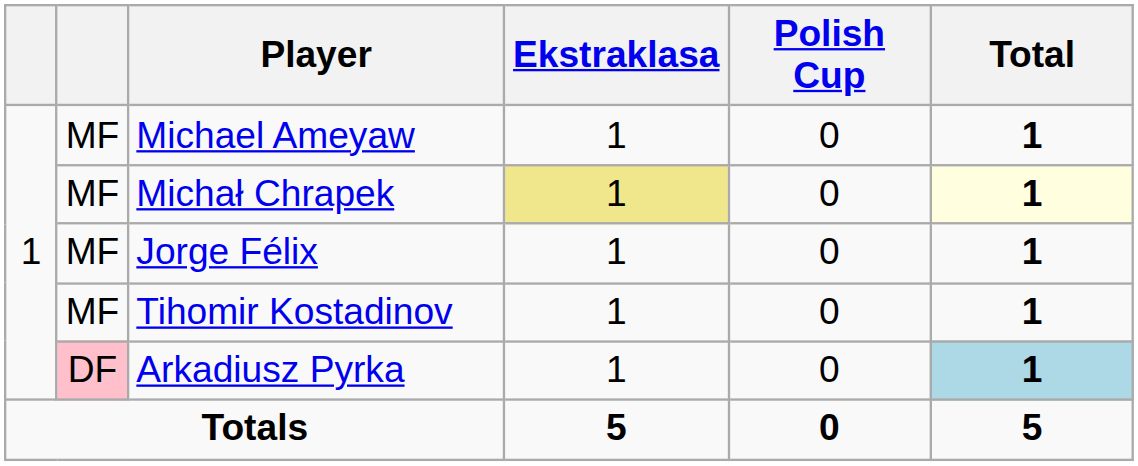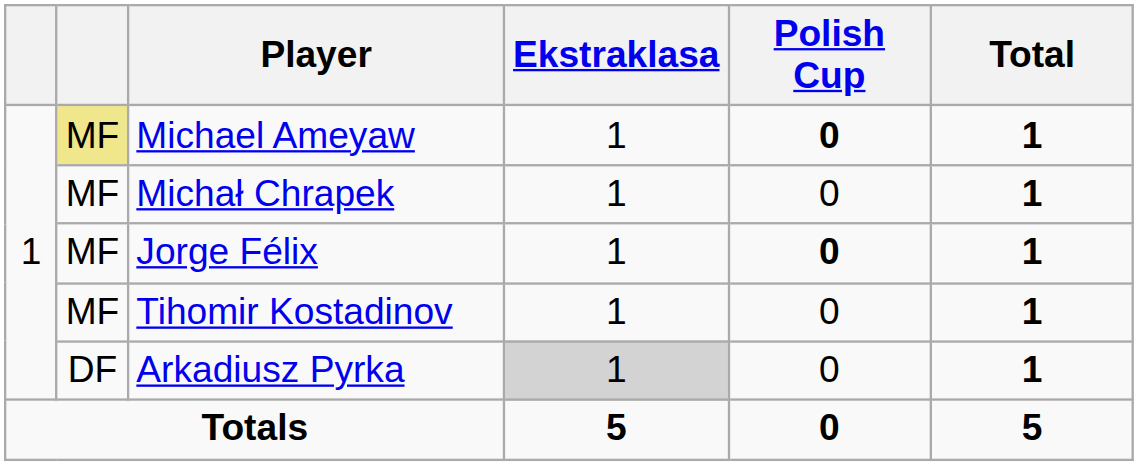(92, 134) no background -> (92, 134) khaki background
(829, 134) normal -> (829, 134) bold
(616, 193) khaki background -> (616, 193) no background
(1032, 193) lightyellow background -> (1032, 193) no background
(829, 252) normal -> (829, 252) bold
(92, 370) pink background -> (92, 370) no background
(616, 370) no background -> (616, 370) lightgrey background
(1032, 370) lightblue background -> (1032, 370) no background
